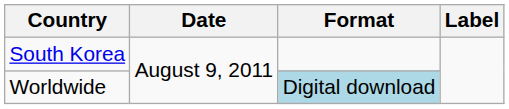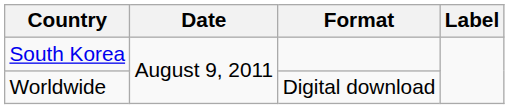(359, 86) lightblue background -> (359, 86) no background
